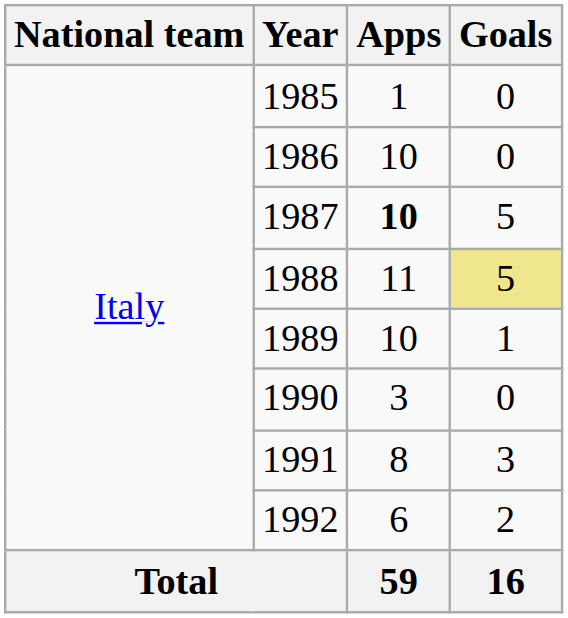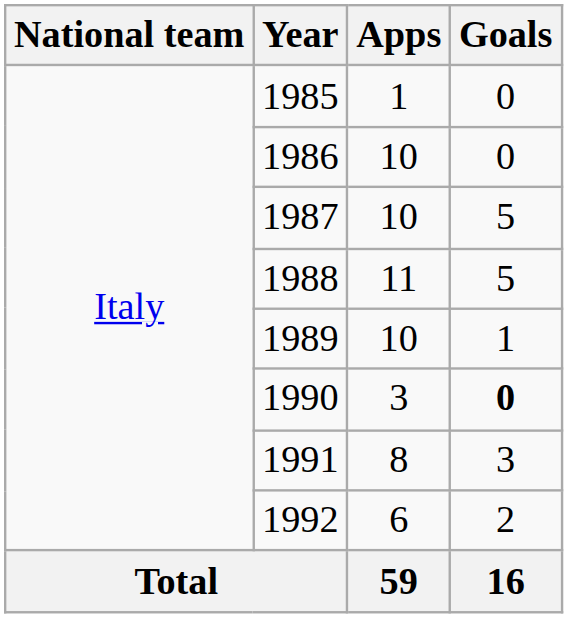(399, 216) bold -> (399, 216) normal
(506, 277) khaki background -> (506, 277) no background
(506, 398) normal -> (506, 398) bold
